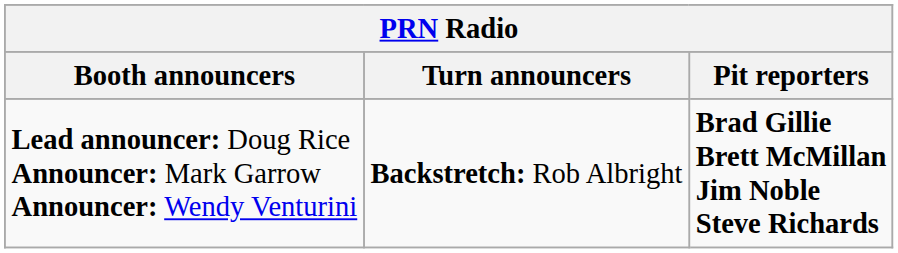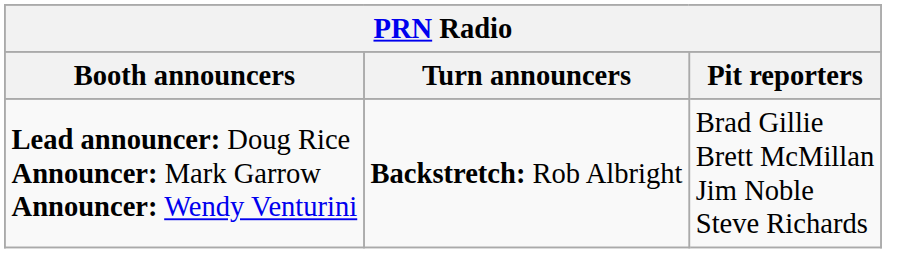(791, 173) bold -> (785, 173) normal
